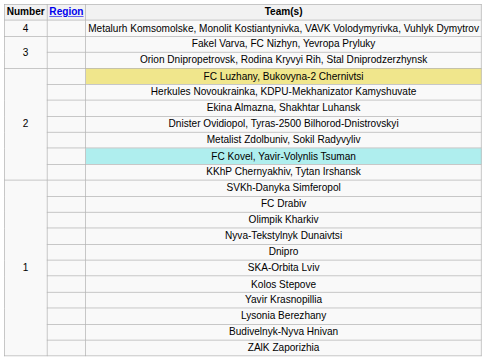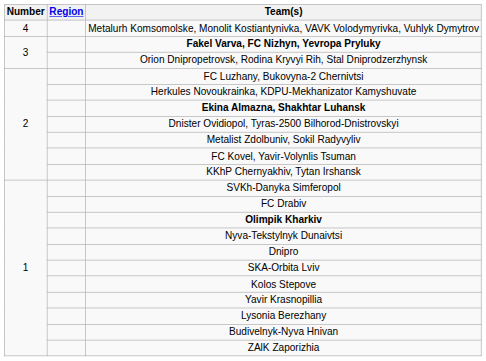(284, 44) normal -> (284, 44) bold
(284, 76) khaki background -> (284, 76) no background
(284, 108) normal -> (284, 108) bold
(284, 156) paleturquoise background -> (284, 156) no background
(284, 220) normal -> (284, 220) bold
